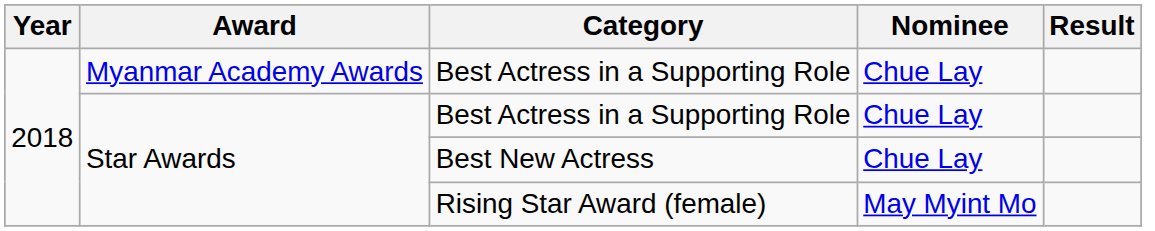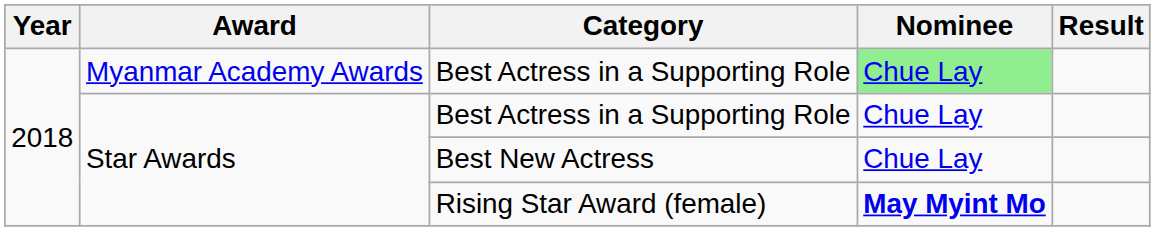(923, 70) no background -> (923, 70) lightgreen background
(950, 203) normal -> (955, 203) bold
